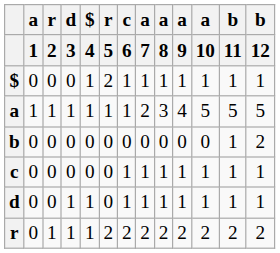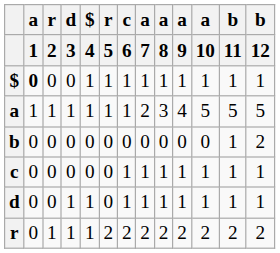(33, 80) normal -> (33, 80) bold
(108, 80) 2 -> (108, 80) 1
